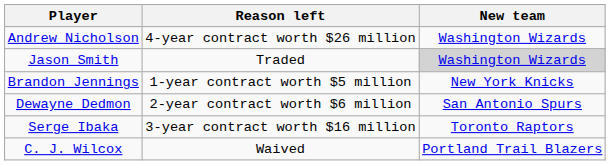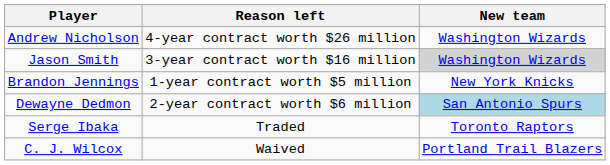(280, 60) Traded -> (281, 60) 3-year contract worth $16 million
(512, 105) no background -> (512, 105) lightblue background
(281, 127) 3-year contract worth $16 million -> (280, 127) Traded
